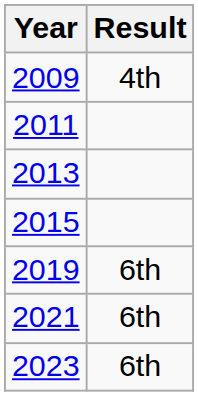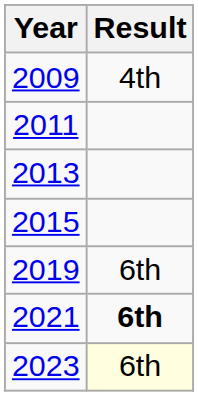(140, 317) normal -> (140, 317) bold
(140, 366) no background -> (140, 366) lightyellow background
